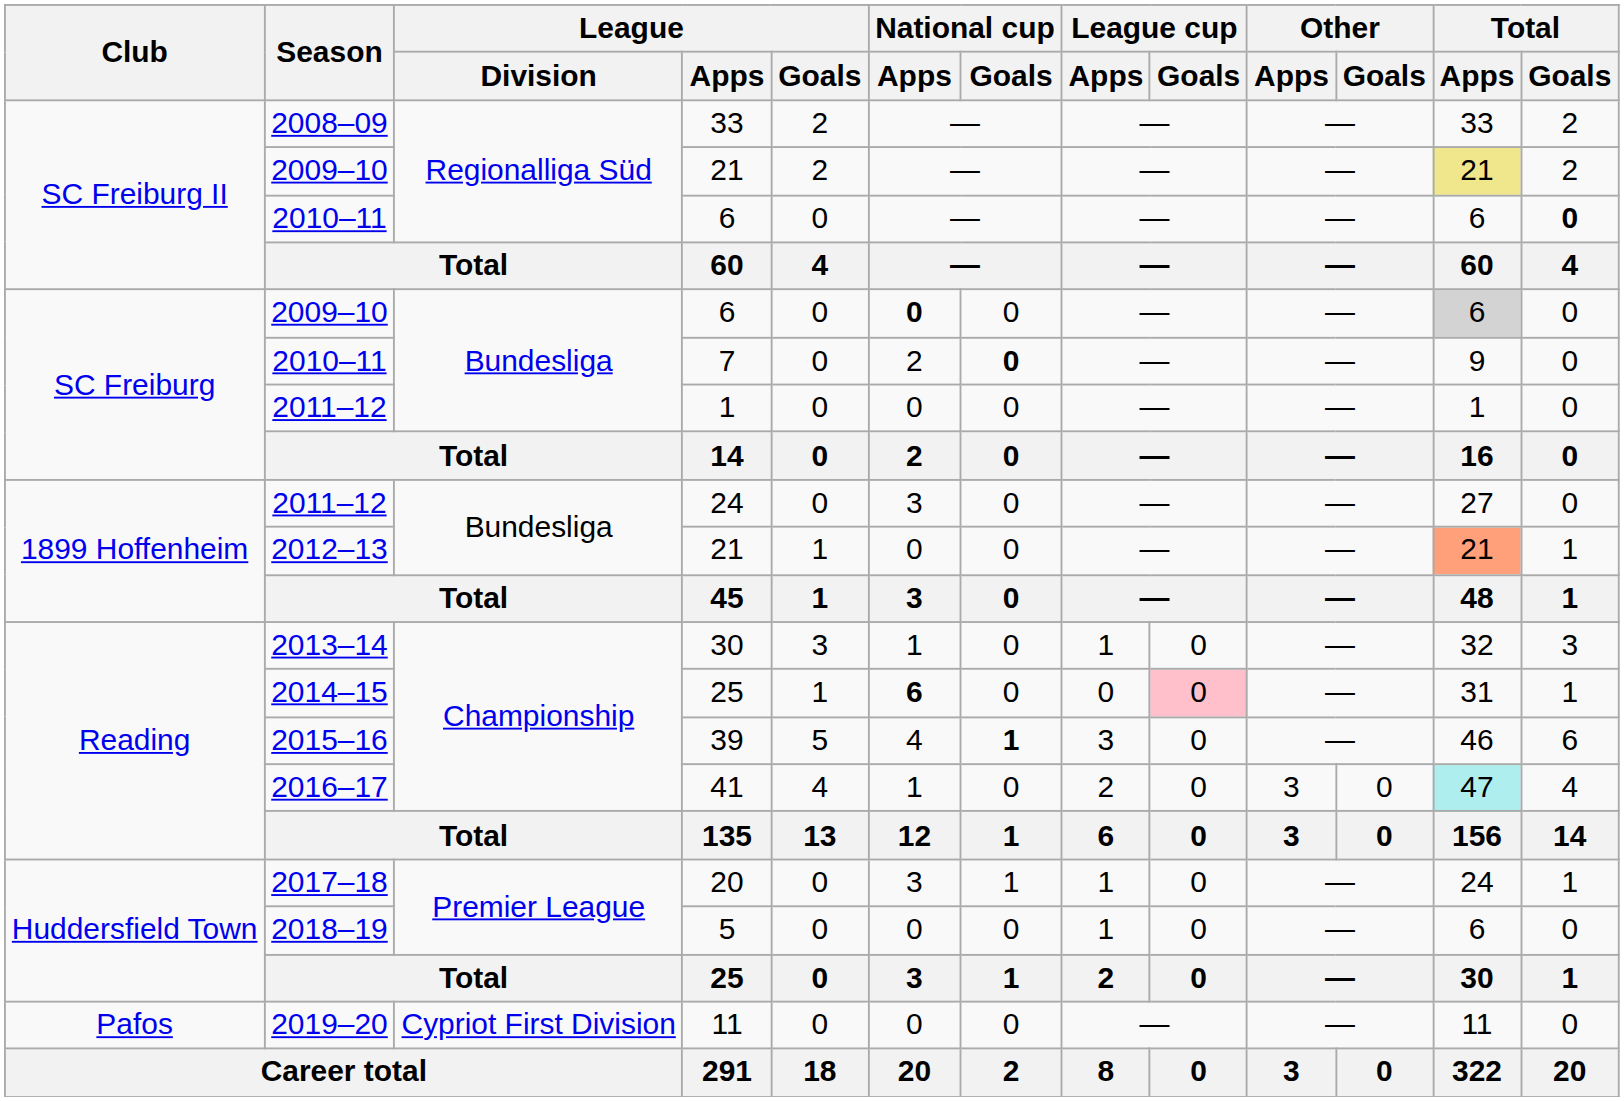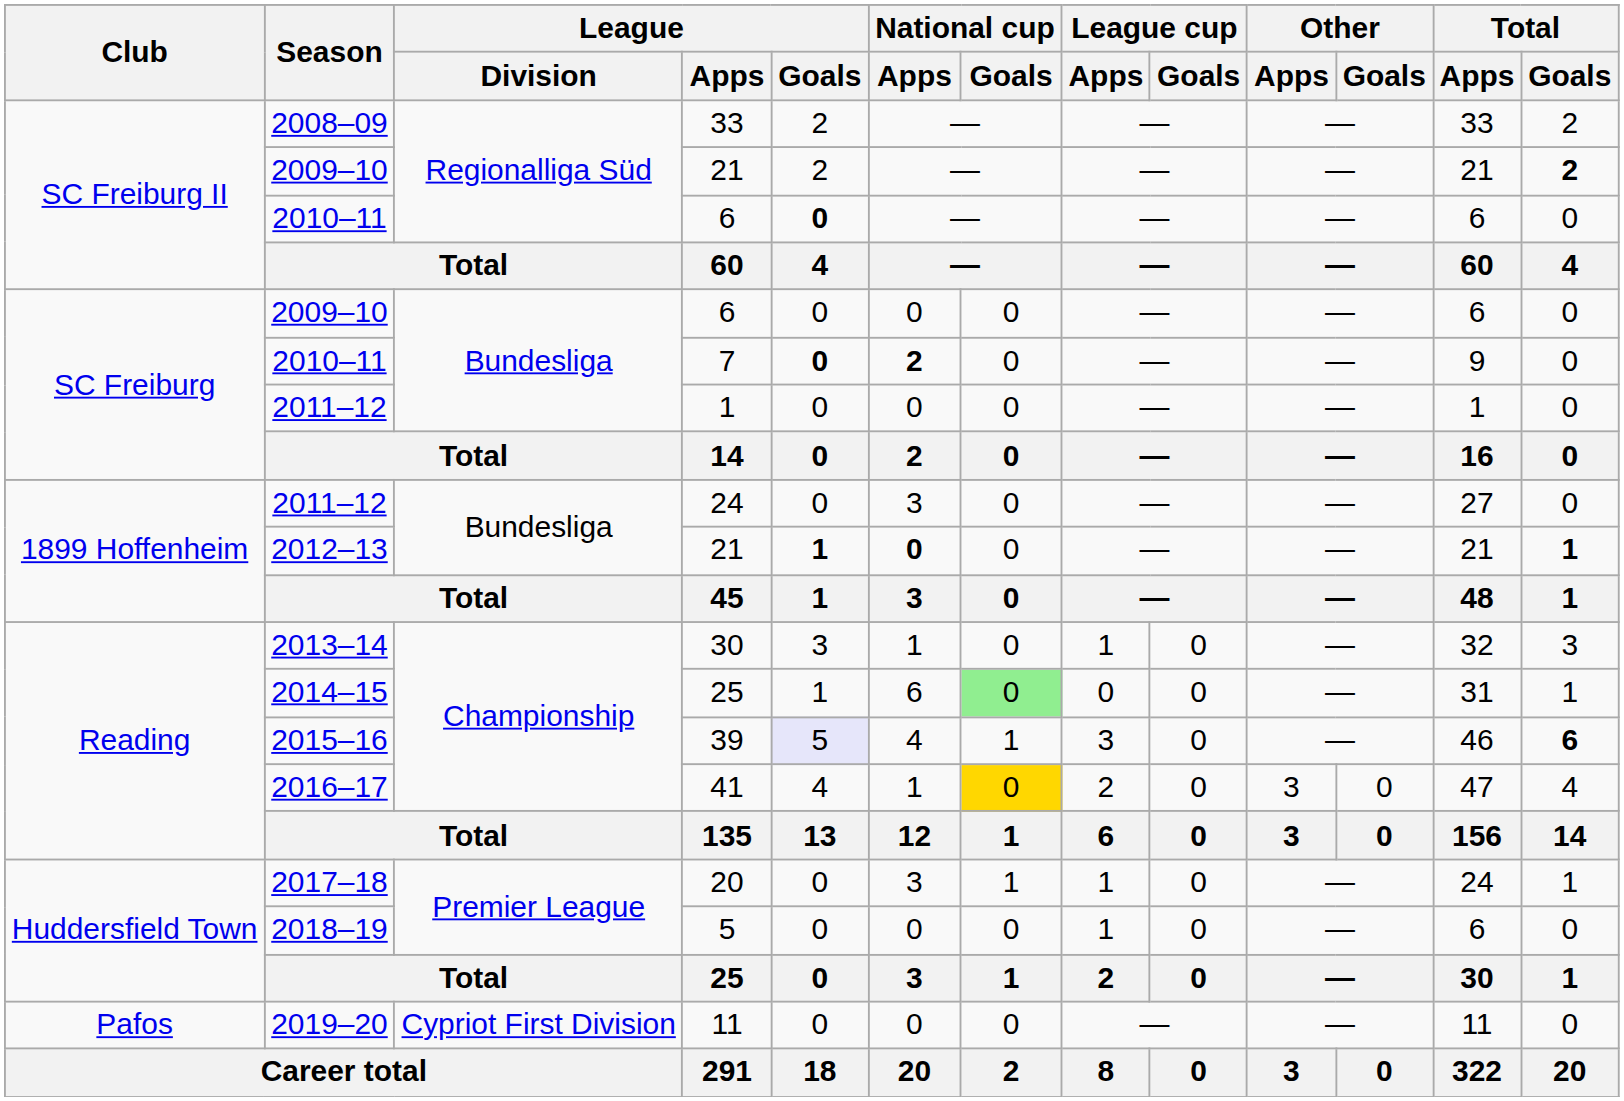(1477, 170) khaki background -> (1477, 170) no background
(1570, 170) normal -> (1570, 170) bold
(820, 218) normal -> (820, 218) bold
(1570, 218) bold -> (1570, 218) normal
(914, 312) bold -> (914, 312) normal
(1477, 312) lightgrey background -> (1477, 312) no background
(820, 360) normal -> (820, 360) bold
(914, 360) normal -> (914, 360) bold
(1011, 360) bold -> (1011, 360) normal
(820, 550) normal -> (820, 550) bold
(914, 550) normal -> (914, 550) bold
(1477, 550) lightsalmon background -> (1477, 550) no background
(1570, 550) normal -> (1570, 550) bold
(914, 692) bold -> (914, 692) normal
(1011, 692) no background -> (1011, 692) lightgreen background
(1199, 692) pink background -> (1199, 692) no background
(820, 739) no background -> (820, 739) lavender background
(1011, 739) bold -> (1011, 739) normal
(1570, 739) normal -> (1570, 739) bold
(1011, 787) no background -> (1011, 787) gold background
(1477, 787) paleturquoise background -> (1477, 787) no background
